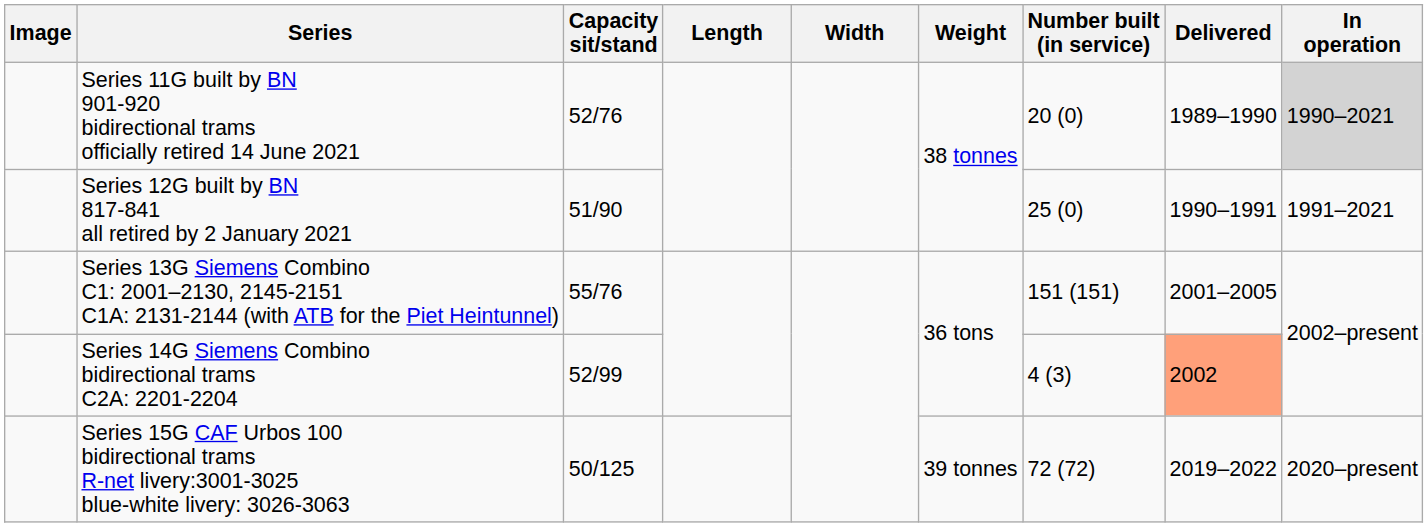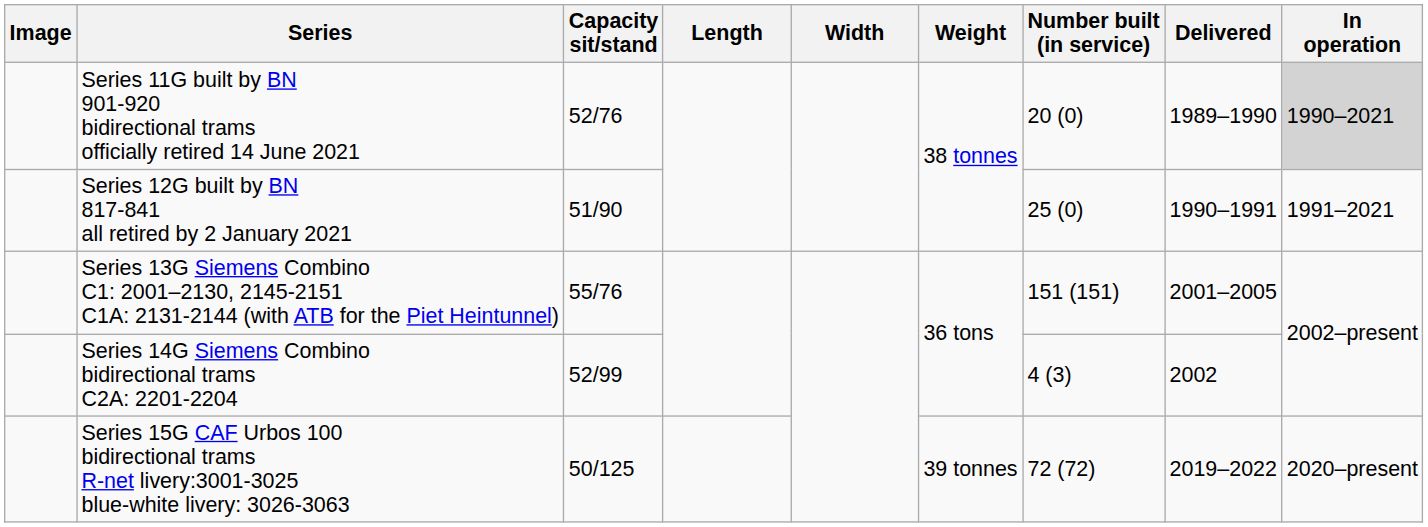(1193, 374) lightsalmon background -> (1193, 374) no background
